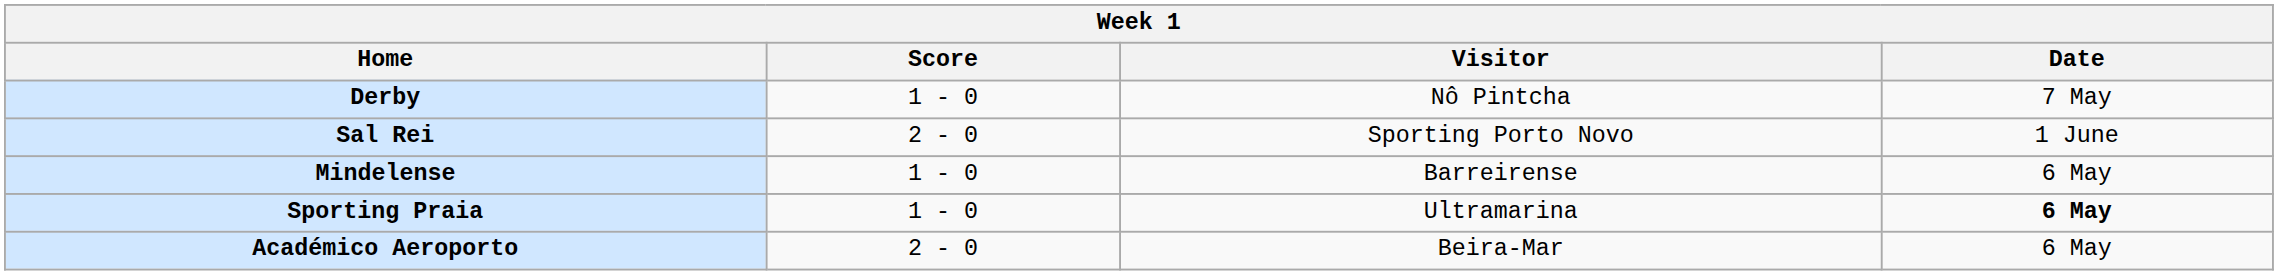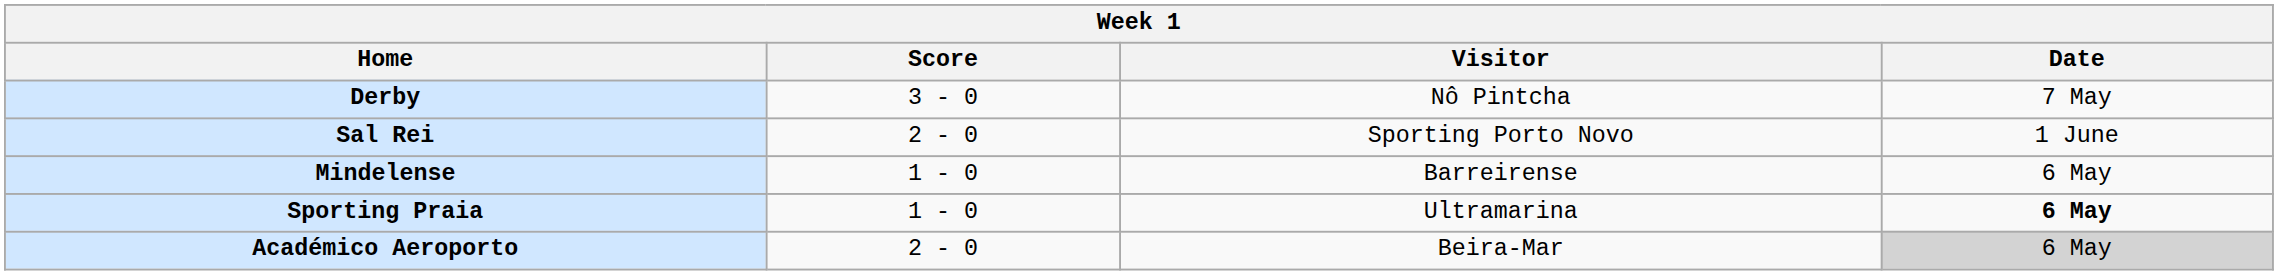(943, 99) 1 - 0 -> (943, 99) 3 - 0
(2077, 250) no background -> (2077, 250) lightgrey background
